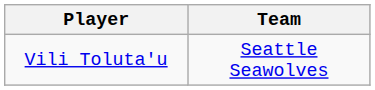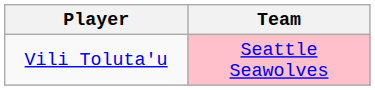(279, 60) no background -> (279, 60) pink background
